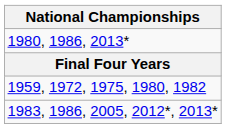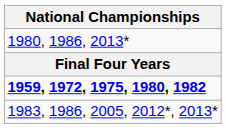(107, 87) normal -> (107, 87) bold
